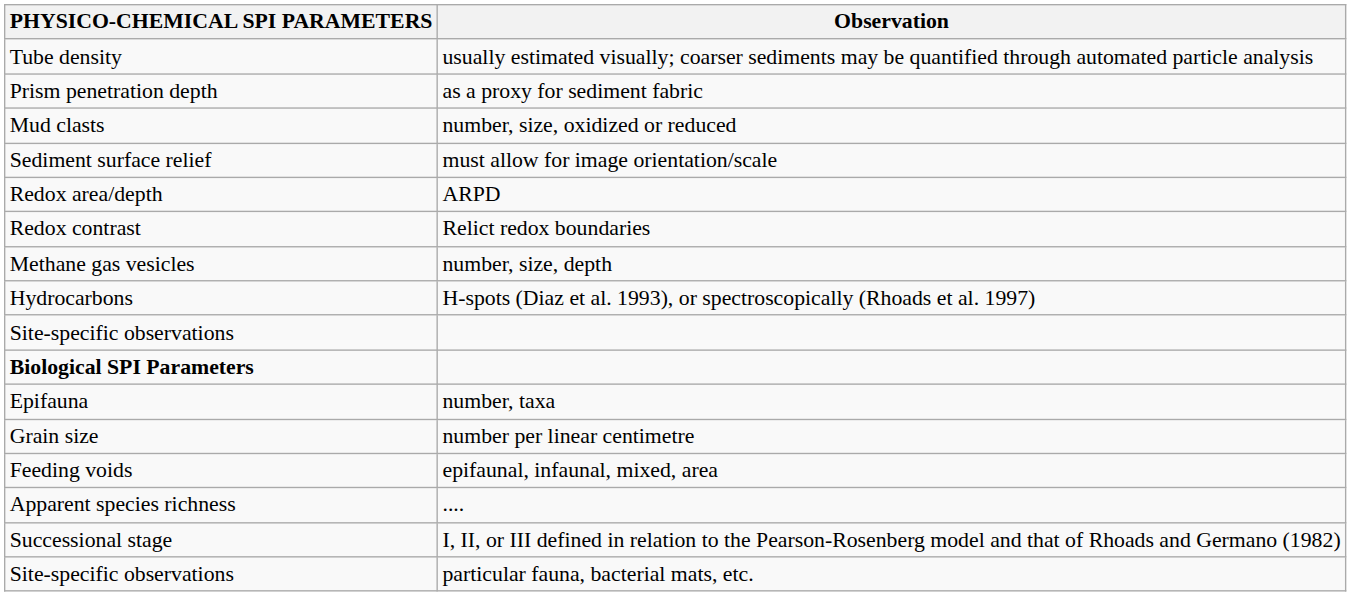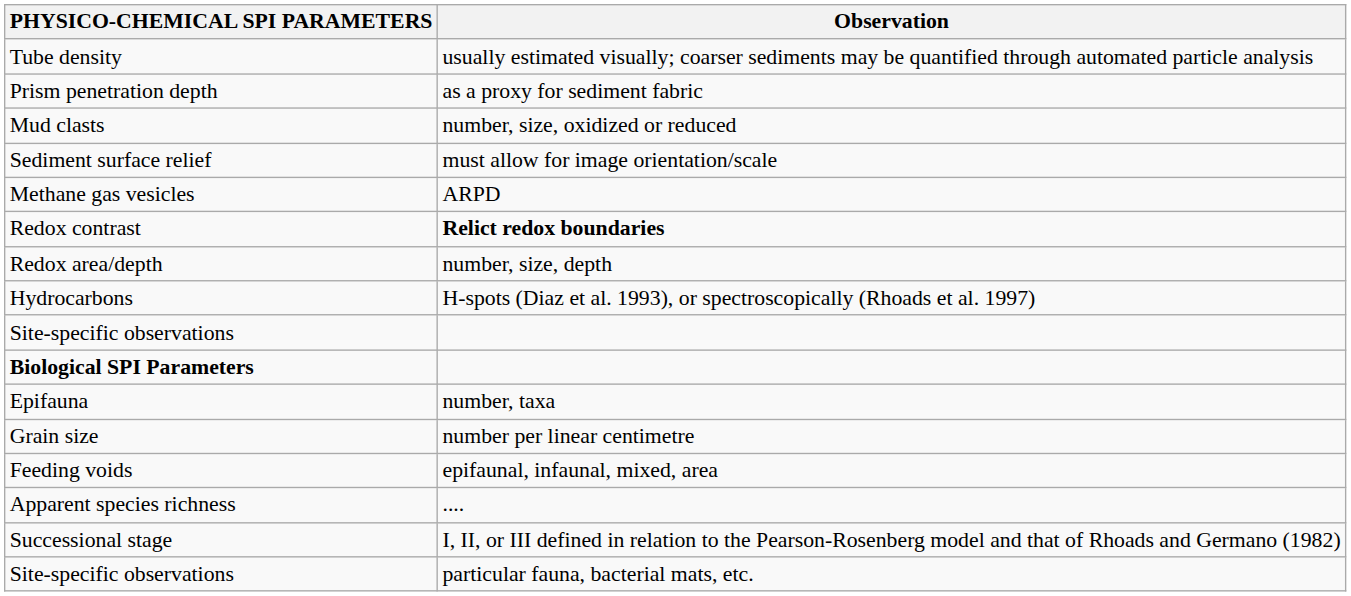(86, 194) Redox area/depth -> (102, 194) Methane gas vesicles
(546, 228) normal -> (553, 228) bold
(102, 263) Methane gas vesicles -> (86, 263) Redox area/depth
